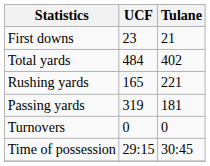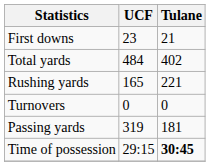rows swapped: (46, 105) <-> (36, 127)
(177, 149) normal -> (177, 149) bold
